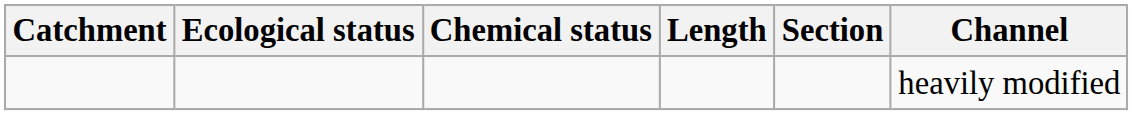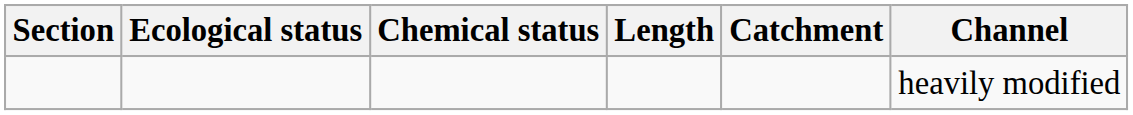columns swapped: (833, 30) <-> (90, 30)
